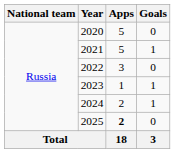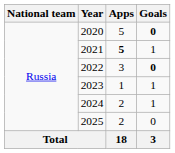(153, 31) normal -> (153, 31) bold
(121, 49) normal -> (121, 49) bold
(153, 67) normal -> (153, 67) bold
(121, 121) bold -> (121, 121) normal
